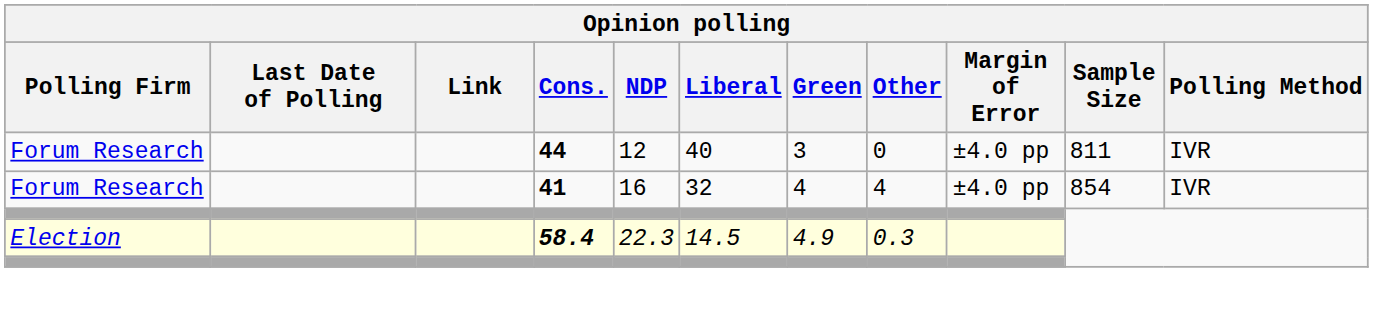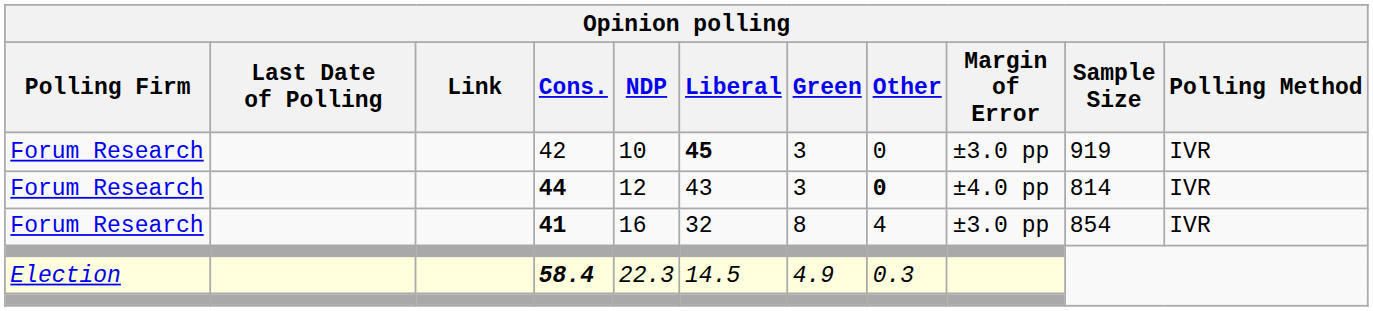+ row: (107, 152)
(699, 152) 40 -> (699, 189) 43
(880, 152) normal -> (880, 189) bold
(1091, 152) 811 -> (1091, 189) 814
(800, 189) 4 -> (800, 227) 8
(1001, 189) ±4.0 pp -> (1001, 227) ±3.0 pp
